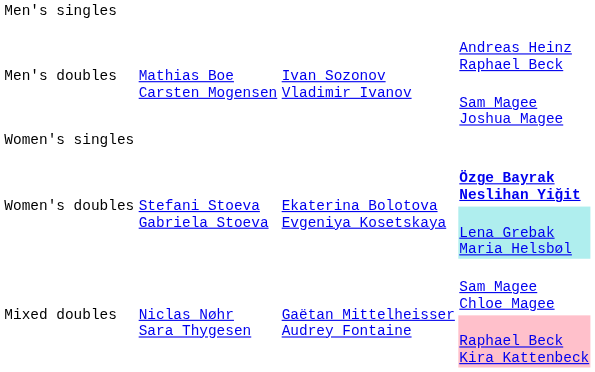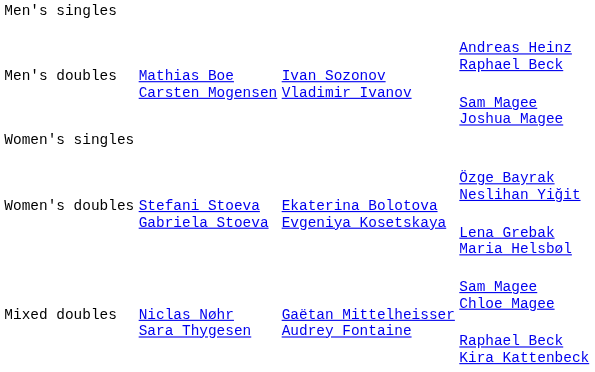(520, 187) bold -> (520, 187) normal
(516, 241) paleturquoise background -> (516, 241) no background
(524, 350) pink background -> (524, 350) no background
